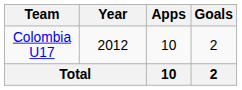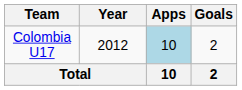(169, 44) no background -> (169, 44) lightblue background
